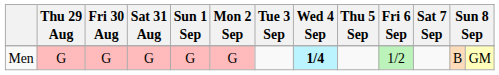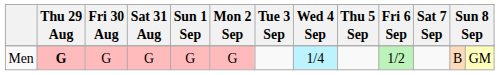(61, 57) normal -> (61, 57) bold
(315, 57) bold -> (315, 57) normal
